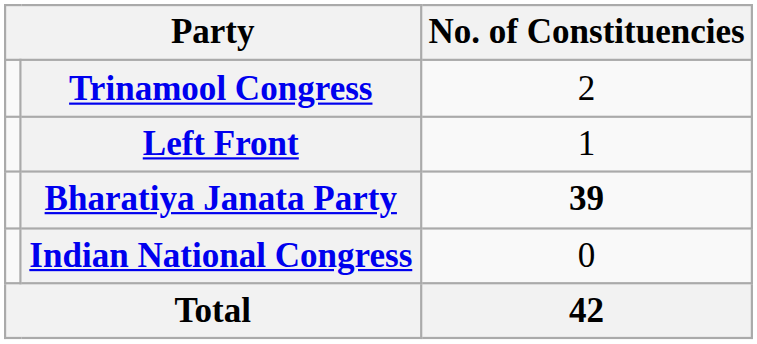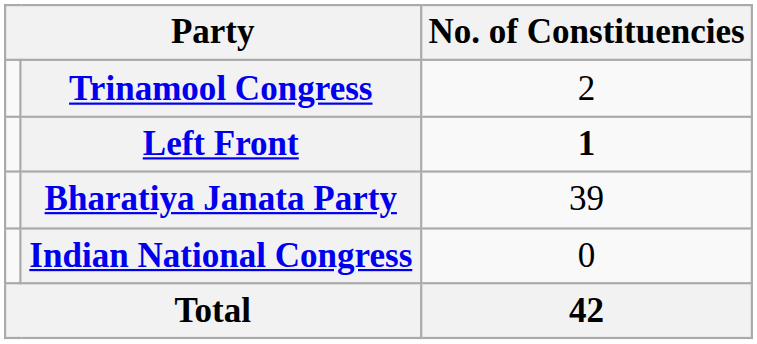(587, 143) normal -> (587, 143) bold
(587, 198) bold -> (587, 198) normal
